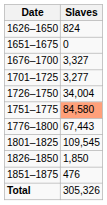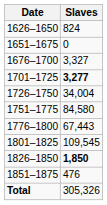(76, 77) normal -> (76, 77) bold
(79, 110) lightsalmon background -> (79, 110) no background
(76, 159) normal -> (76, 159) bold
